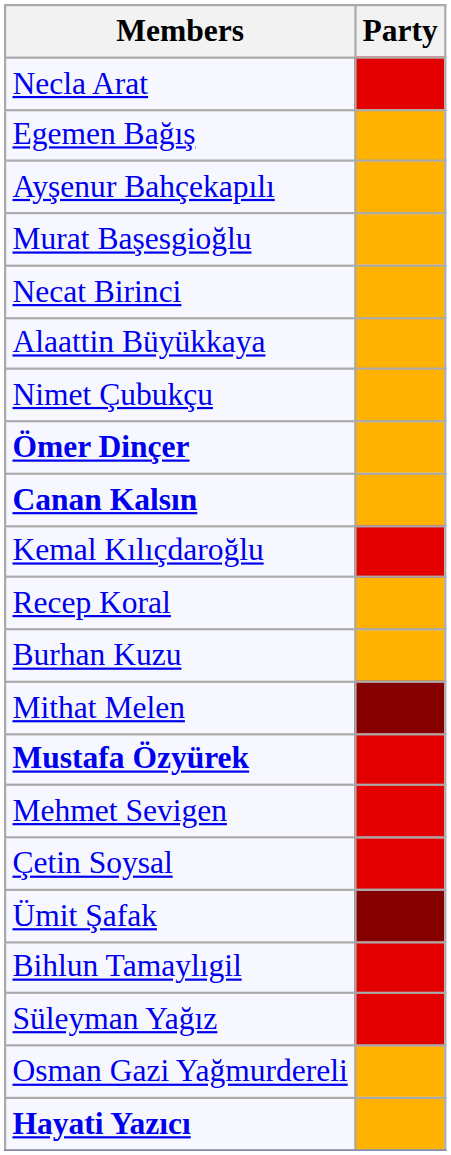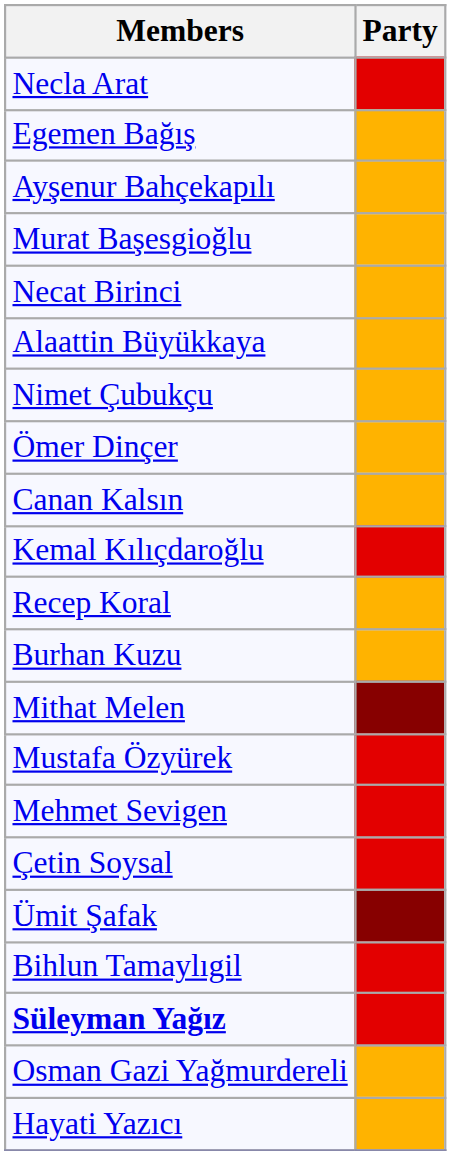(101, 446) bold -> (95, 446) normal
(105, 499) bold -> (98, 499) normal
(131, 759) bold -> (122, 759) normal
(115, 1019) normal -> (119, 1019) bold
(102, 1123) bold -> (97, 1123) normal
